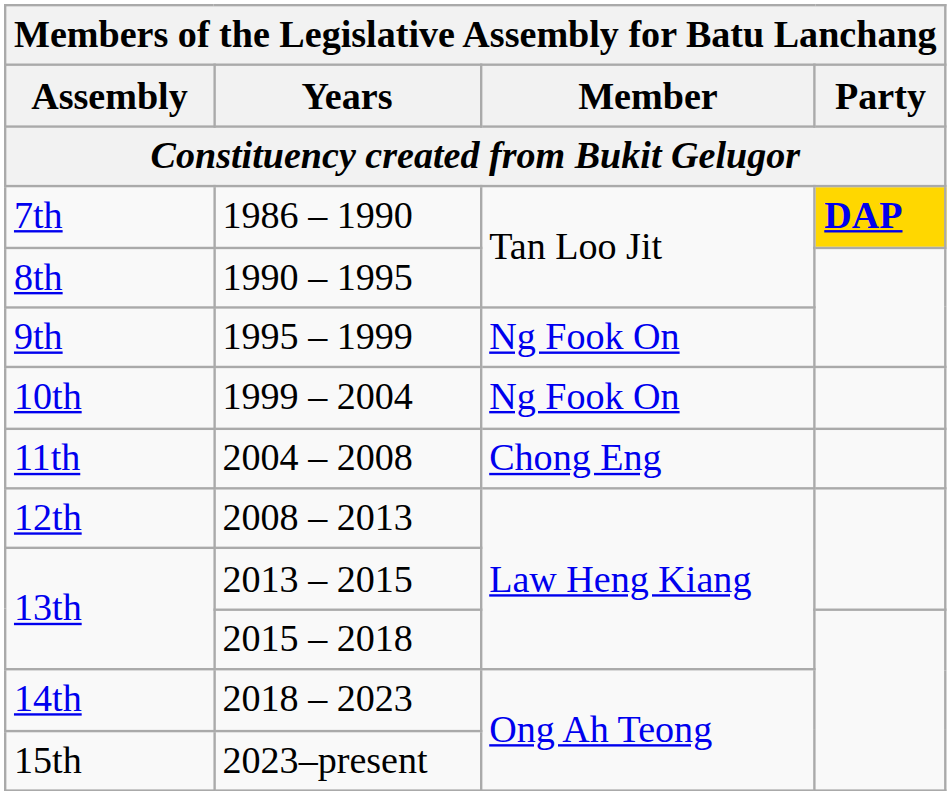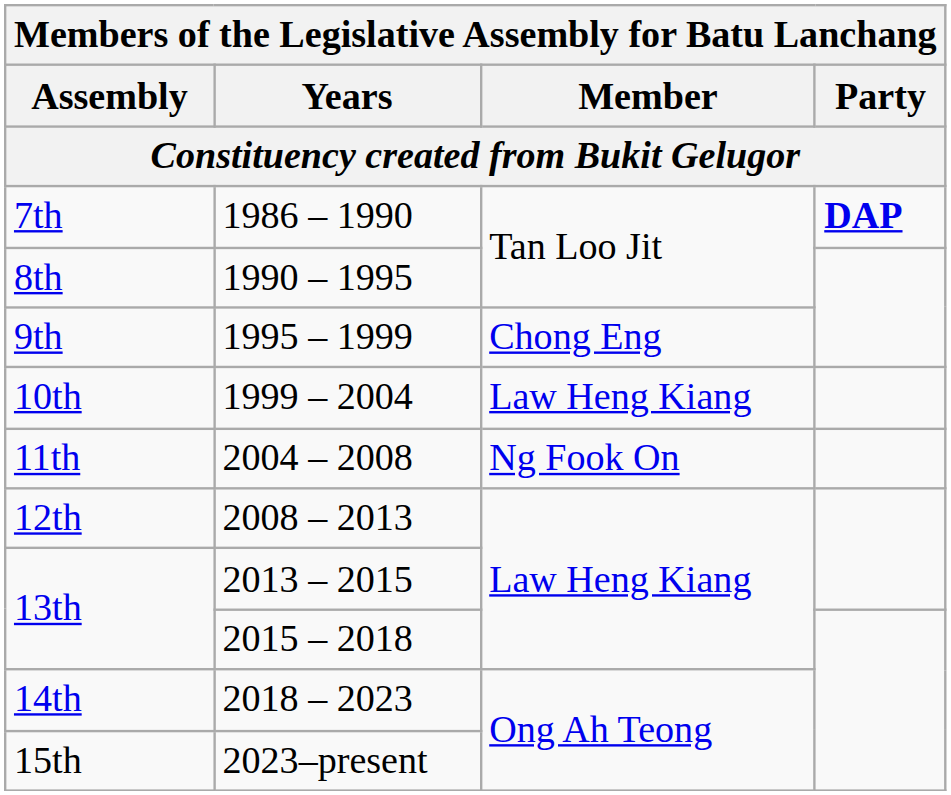(863, 215) gold background -> (863, 215) no background
(584, 336) Ng Fook On -> (575, 336) Chong Eng
(584, 397) Ng Fook On -> (620, 397) Law Heng Kiang
(575, 457) Chong Eng -> (584, 457) Ng Fook On
